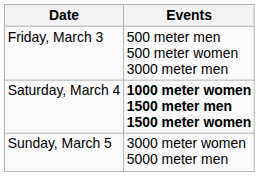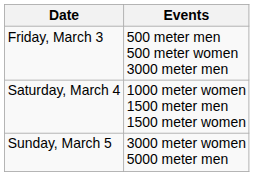(189, 106) bold -> (186, 106) normal
